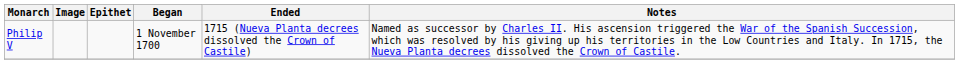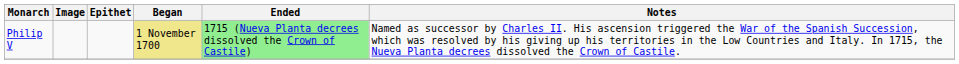(166, 40) no background -> (166, 40) khaki background
(281, 40) no background -> (281, 40) lightgreen background
